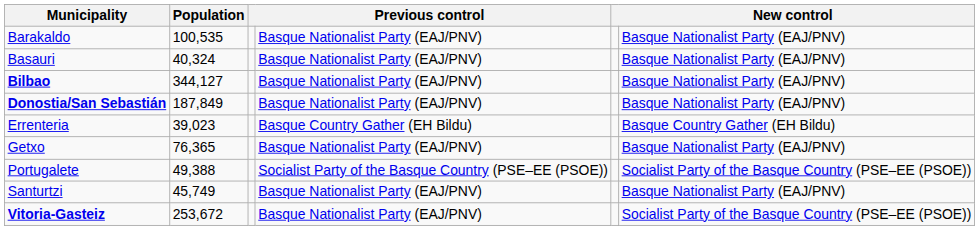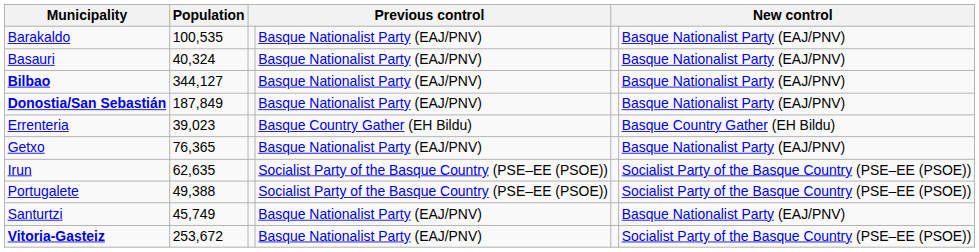+ row: (20, 170)
